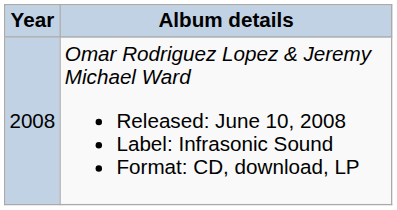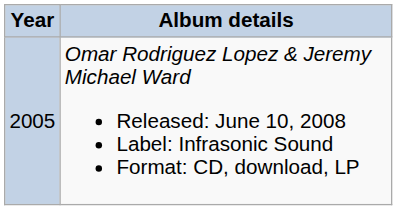(32, 120) 2008 -> (32, 120) 2005
